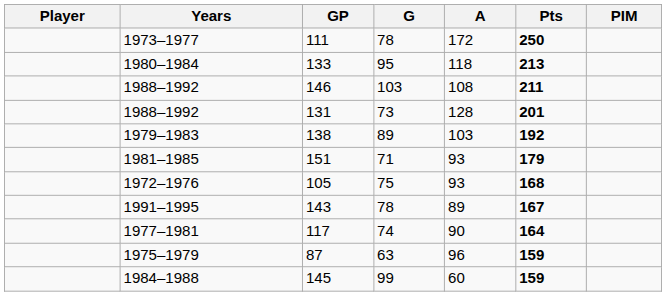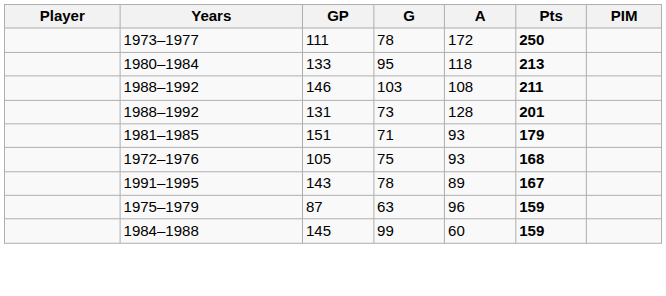- row: (318, 135)
- row: (318, 231)
